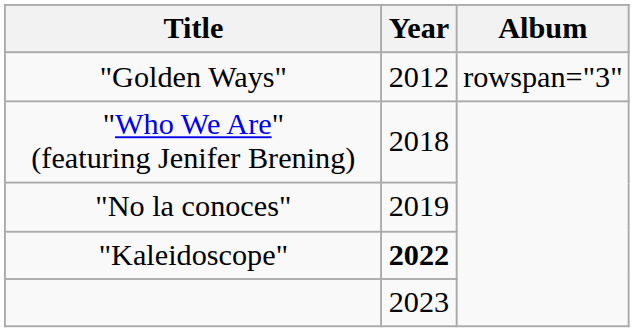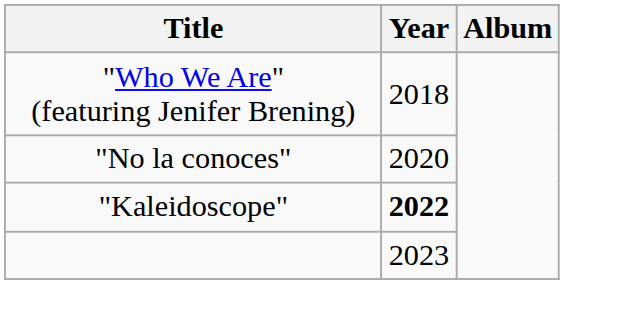- row: (193, 76)
(419, 206) 2019 -> (419, 158) 2020
